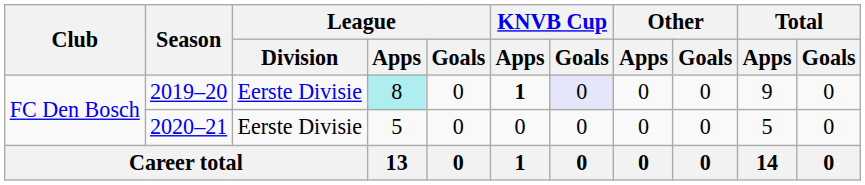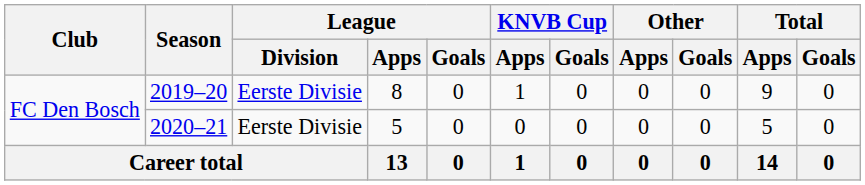(397, 92) paleturquoise background -> (397, 92) no background
(520, 92) bold -> (520, 92) normal
(582, 92) lavender background -> (582, 92) no background
